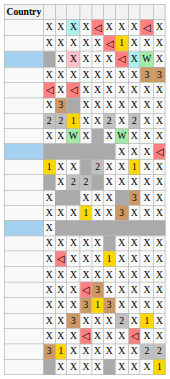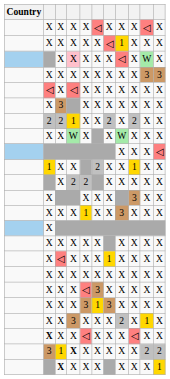(73, 27) paleturquoise background -> (73, 27) no background
(134, 59) paleturquoise background -> (134, 59) no background
(49, 336) normal -> (49, 336) bold
(73, 351) normal -> (73, 351) bold
(61, 367) normal -> (61, 367) bold
